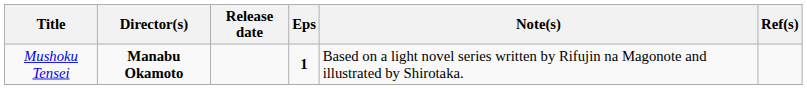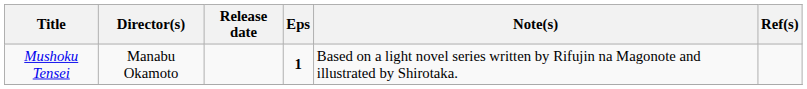(154, 64) bold -> (151, 64) normal
